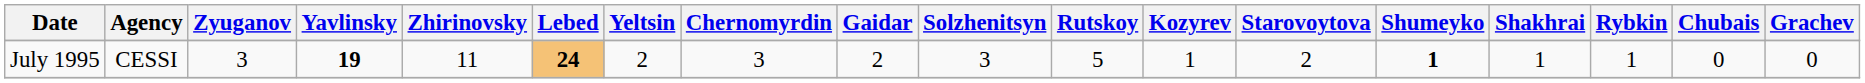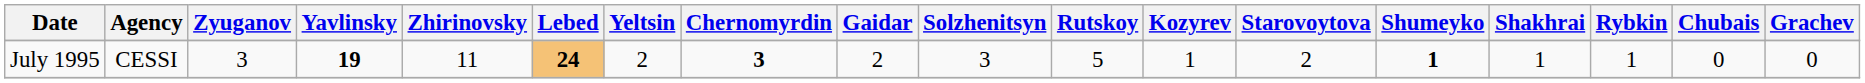(759, 58) normal -> (759, 58) bold
